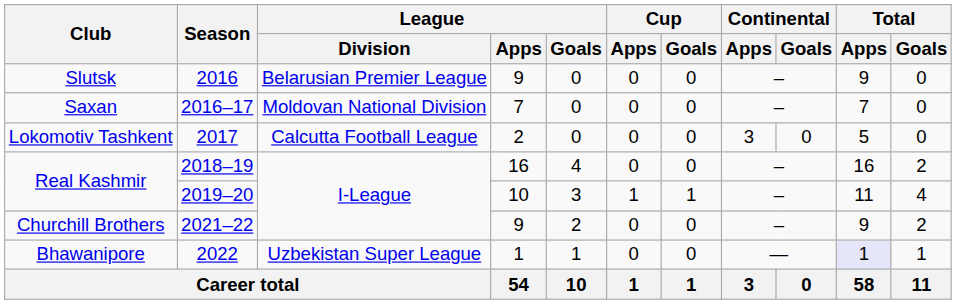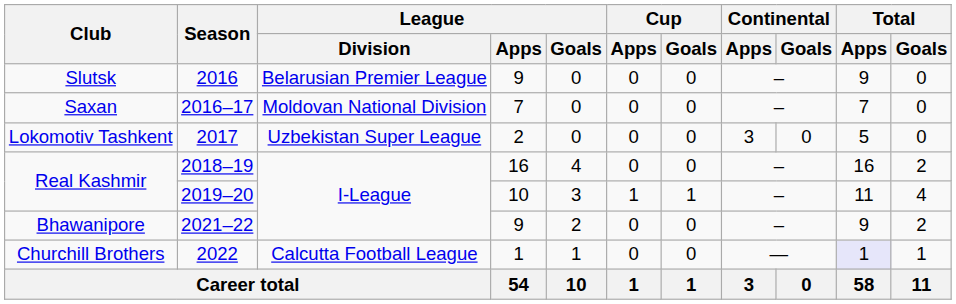(374, 136) Calcutta Football League -> (374, 136) Uzbekistan Super League
(91, 225) Churchill Brothers -> (91, 225) Bhawanipore
(91, 254) Bhawanipore -> (91, 254) Churchill Brothers
(374, 254) Uzbekistan Super League -> (374, 254) Calcutta Football League
